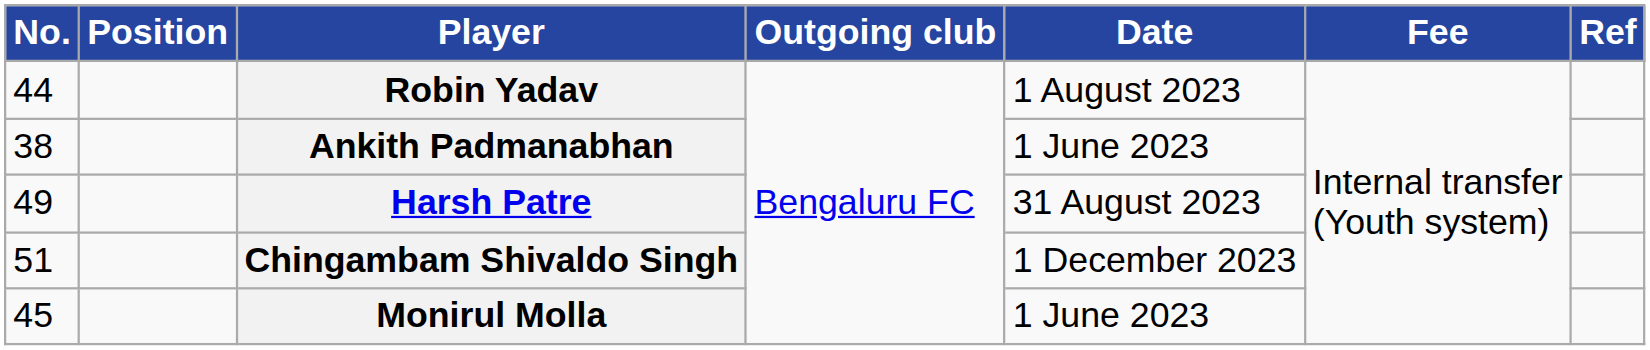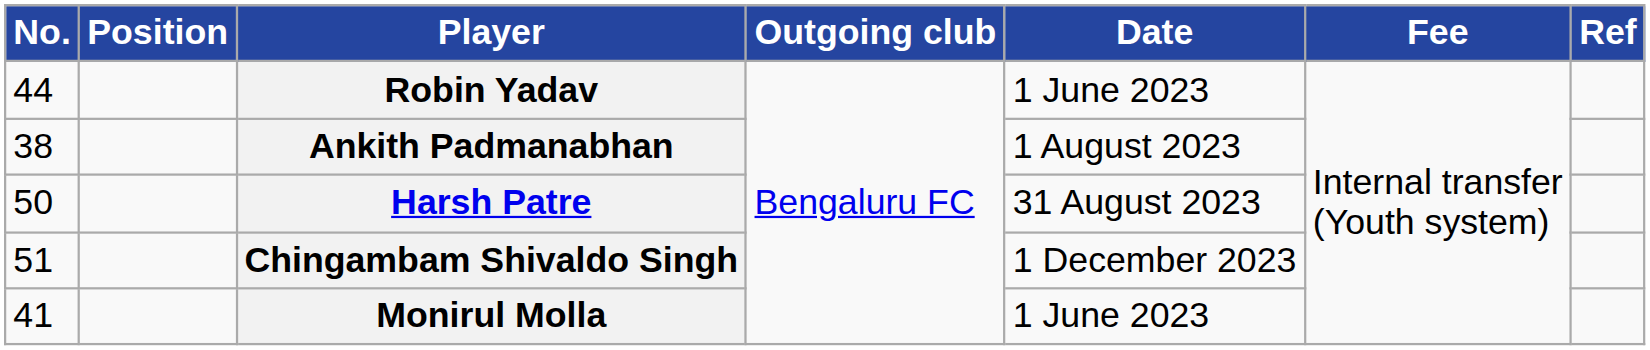(1127, 89) 1 August 2023 -> (1111, 89) 1 June 2023
(1111, 145) 1 June 2023 -> (1127, 145) 1 August 2023
(33, 202) 49 -> (33, 202) 50
(33, 315) 45 -> (33, 315) 41
